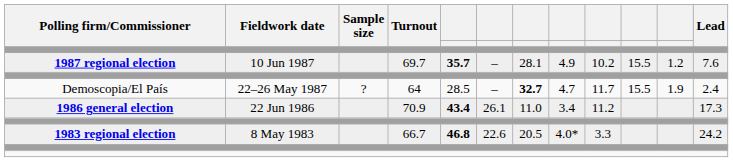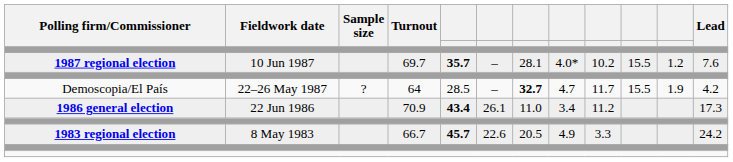(567, 62) 4.9 -> (567, 62) 4.0*
(711, 88) 2.4 -> (711, 88) 4.2
(458, 134) 46.8 -> (458, 134) 45.7
(567, 134) 4.0* -> (567, 134) 4.9
